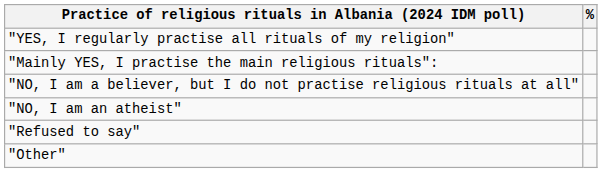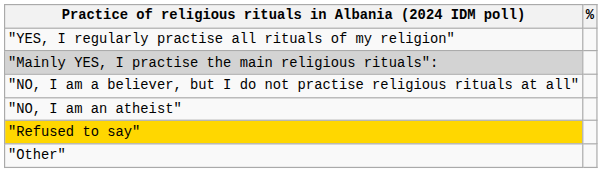(223, 62) no background -> (223, 62) lightgrey background
(74, 132) no background -> (74, 132) gold background
